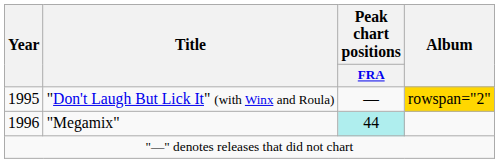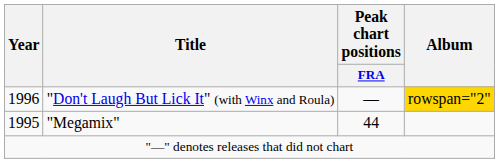(24, 98) 1995 -> (24, 98) 1996
(24, 123) 1996 -> (24, 123) 1995
(371, 123) paleturquoise background -> (371, 123) no background
